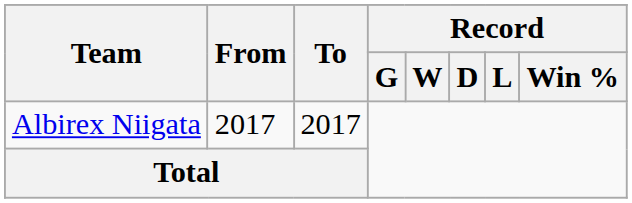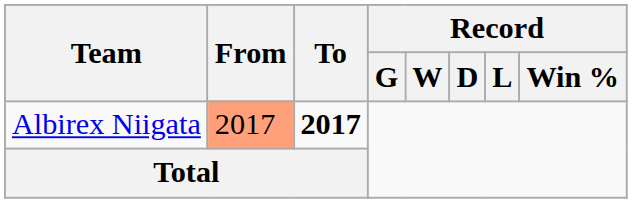(245, 124) no background -> (245, 124) lightsalmon background
(331, 124) normal -> (331, 124) bold
